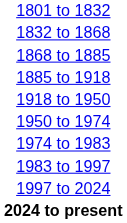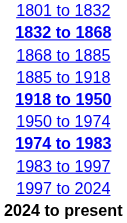(63, 33) normal -> (63, 33) bold
(63, 99) normal -> (63, 99) bold
(63, 144) normal -> (63, 144) bold
